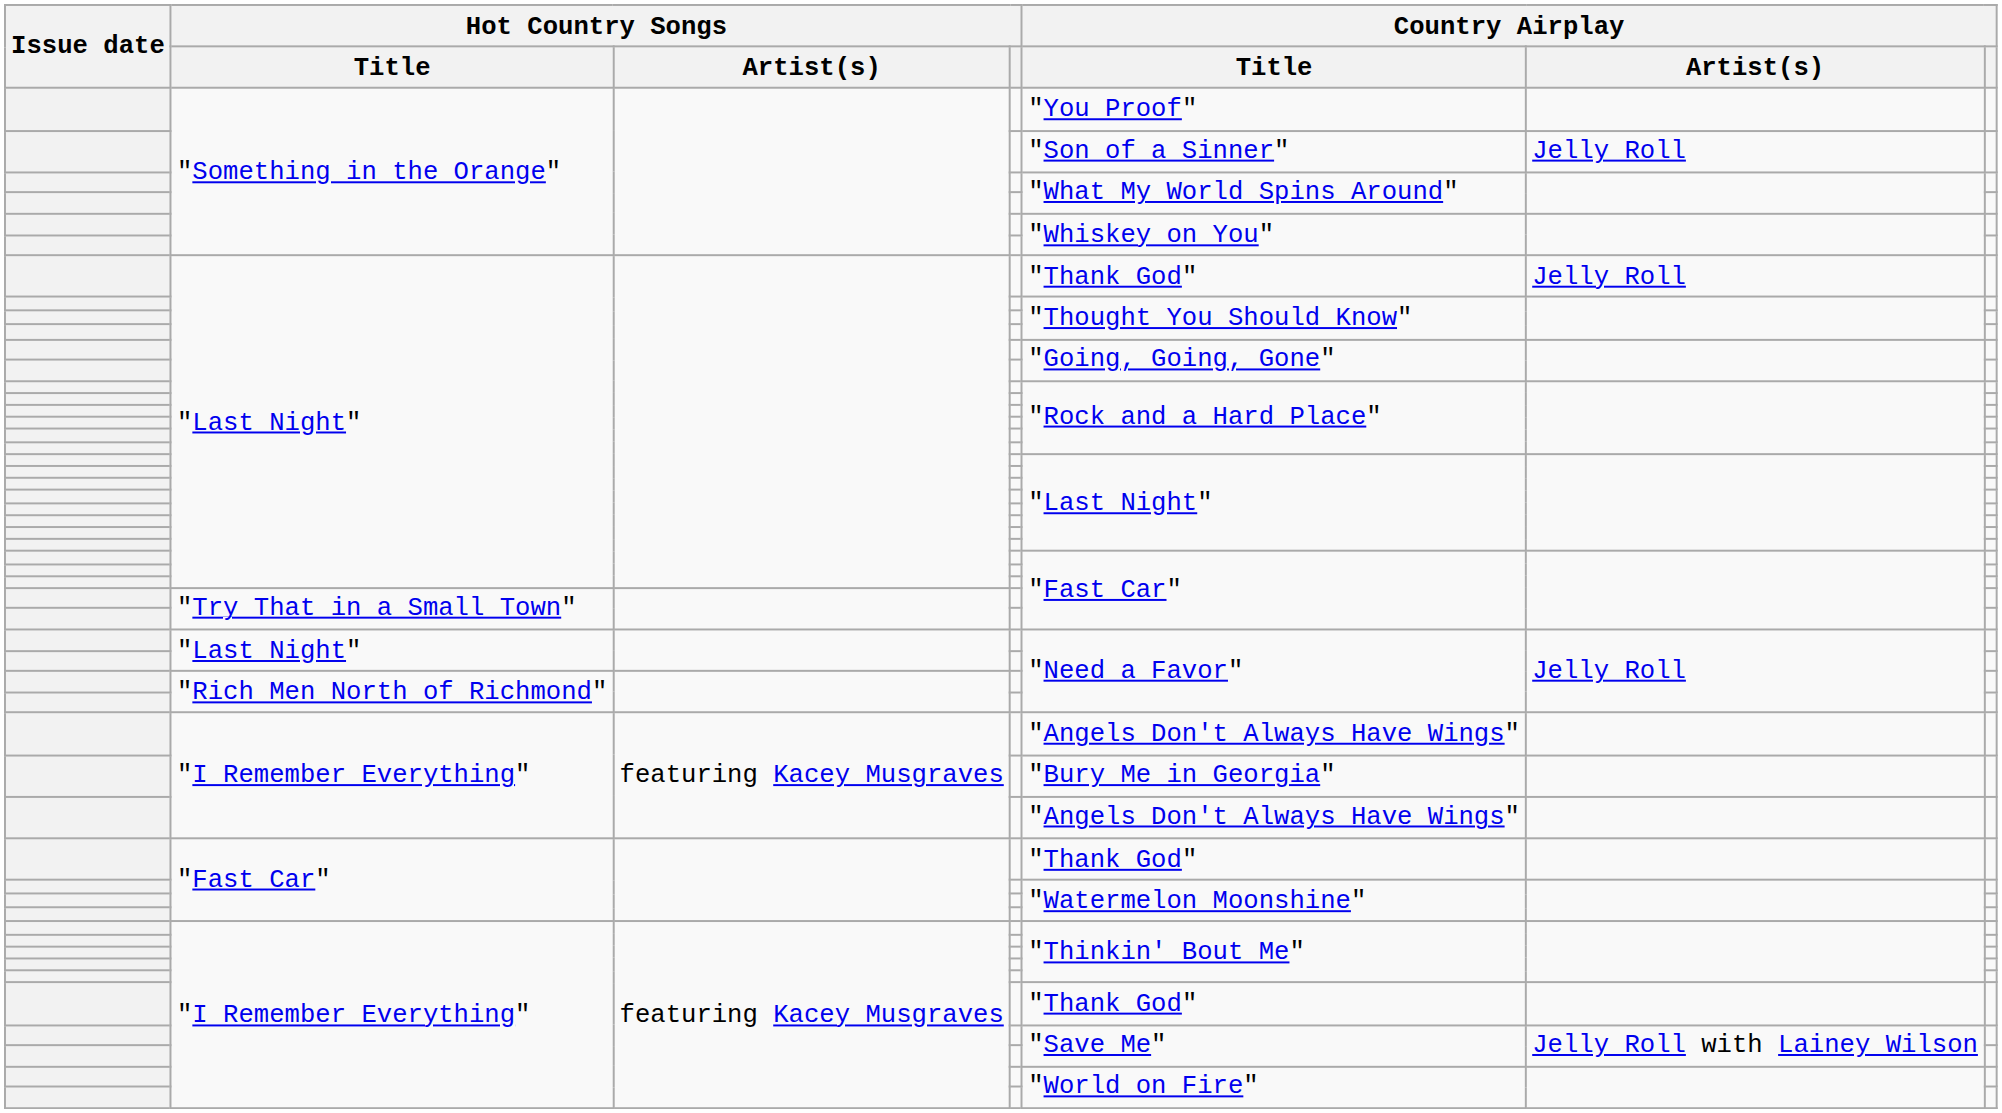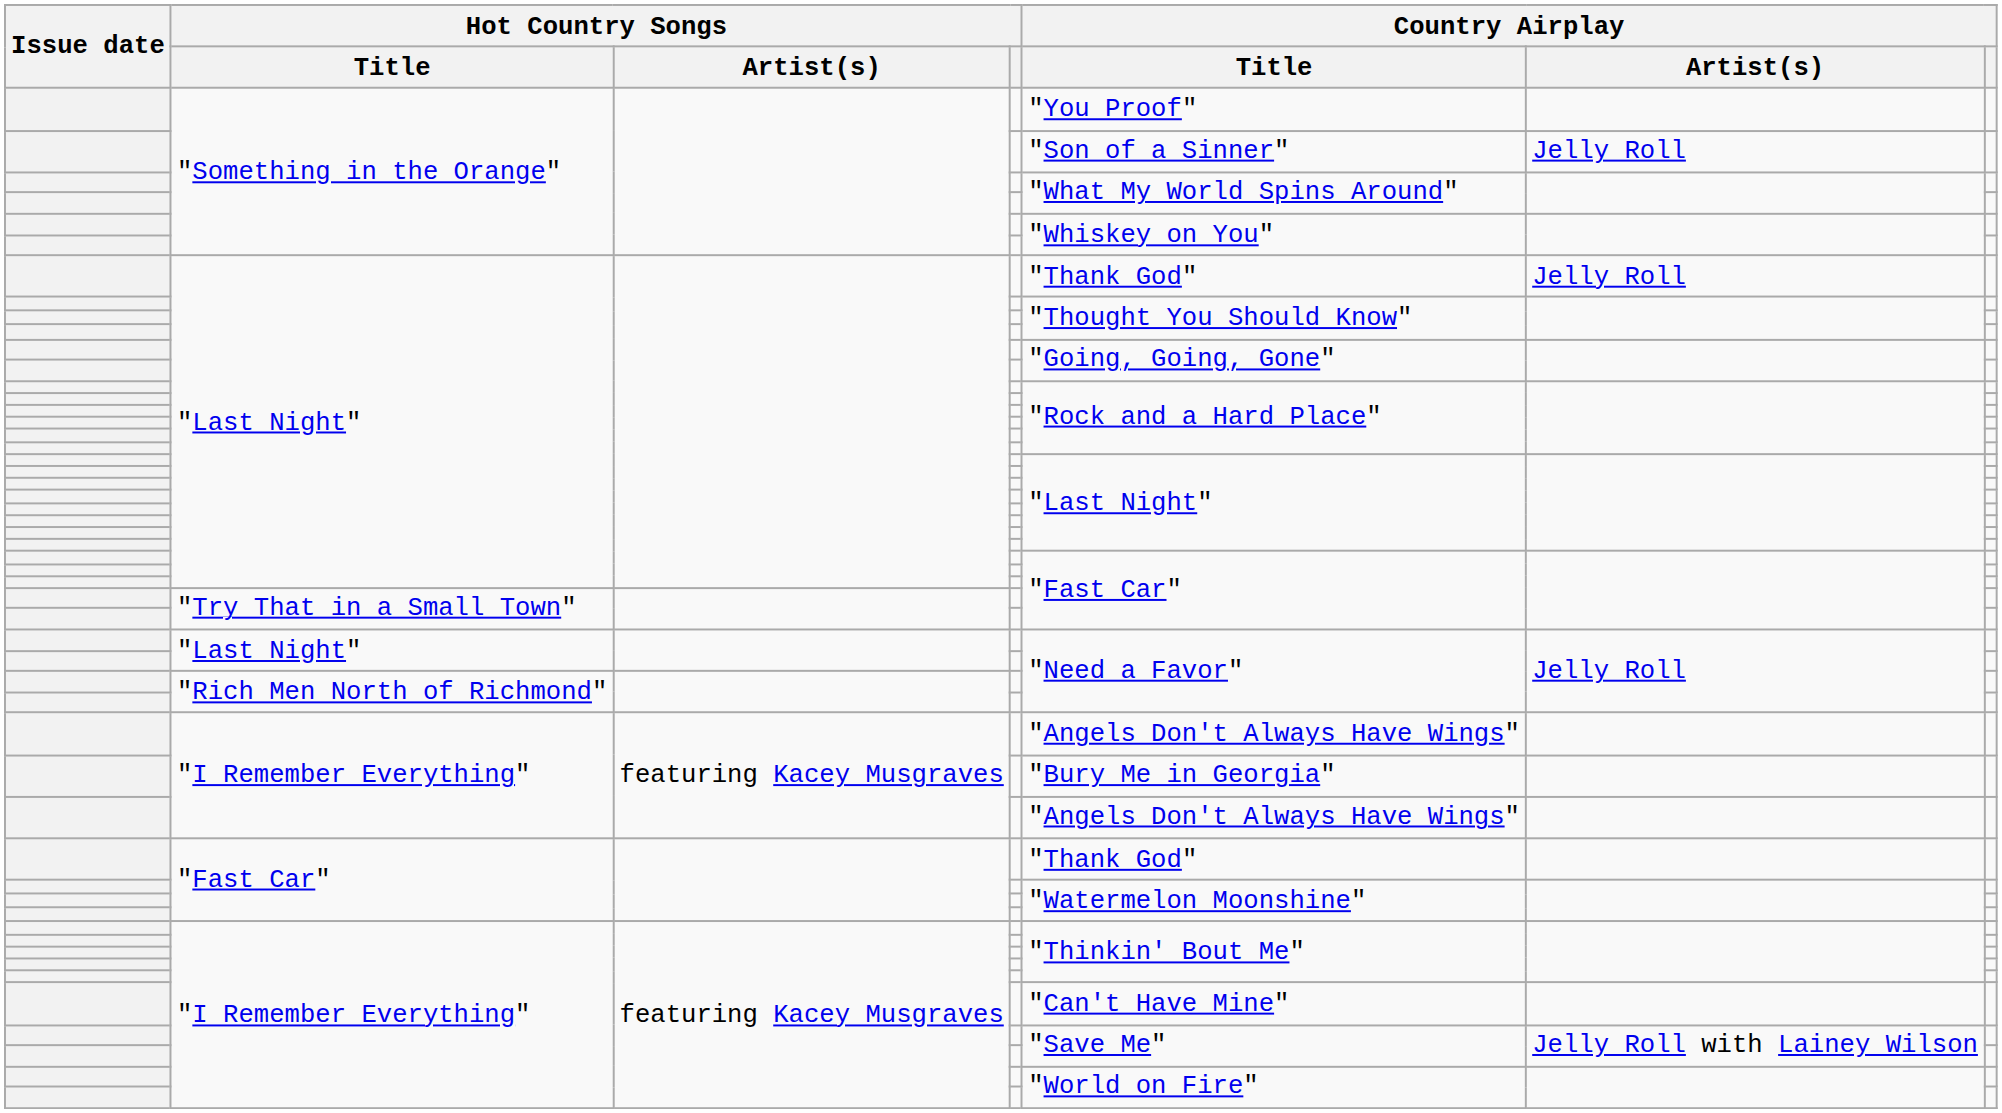(1113, 1004) "Thank God" -> (1159, 1004) "Can't Have Mine"
